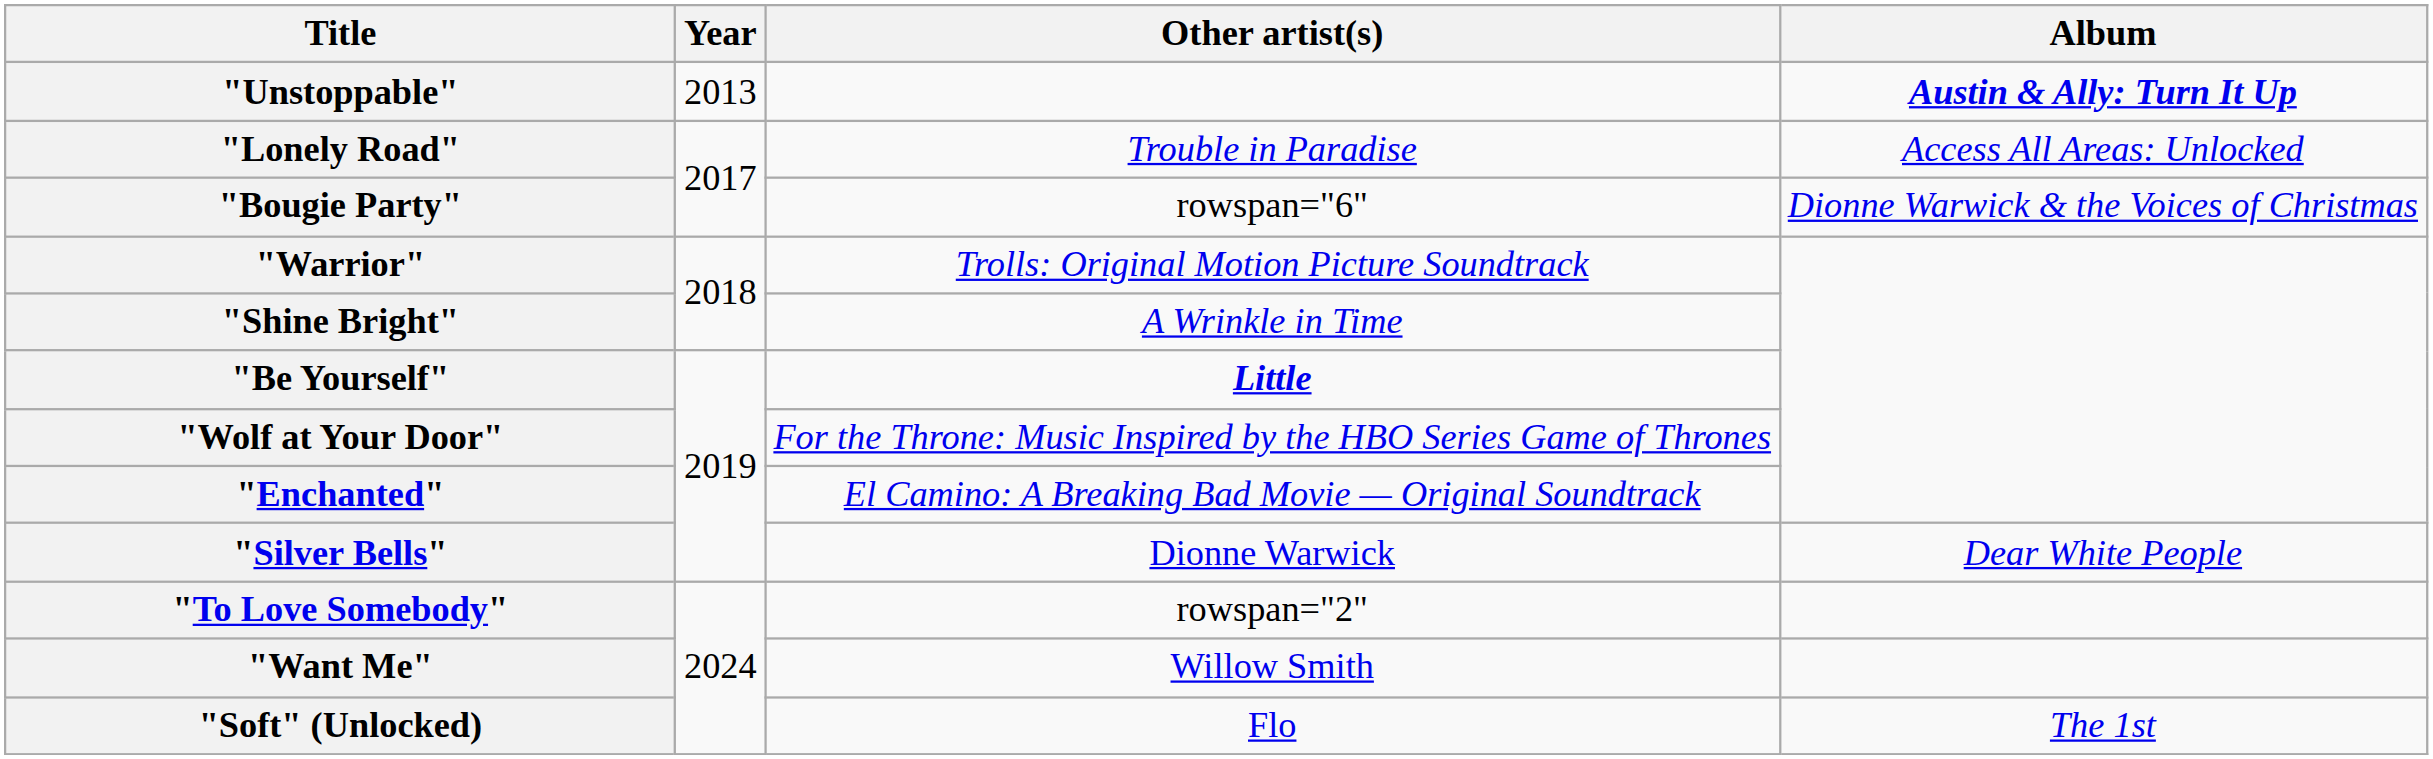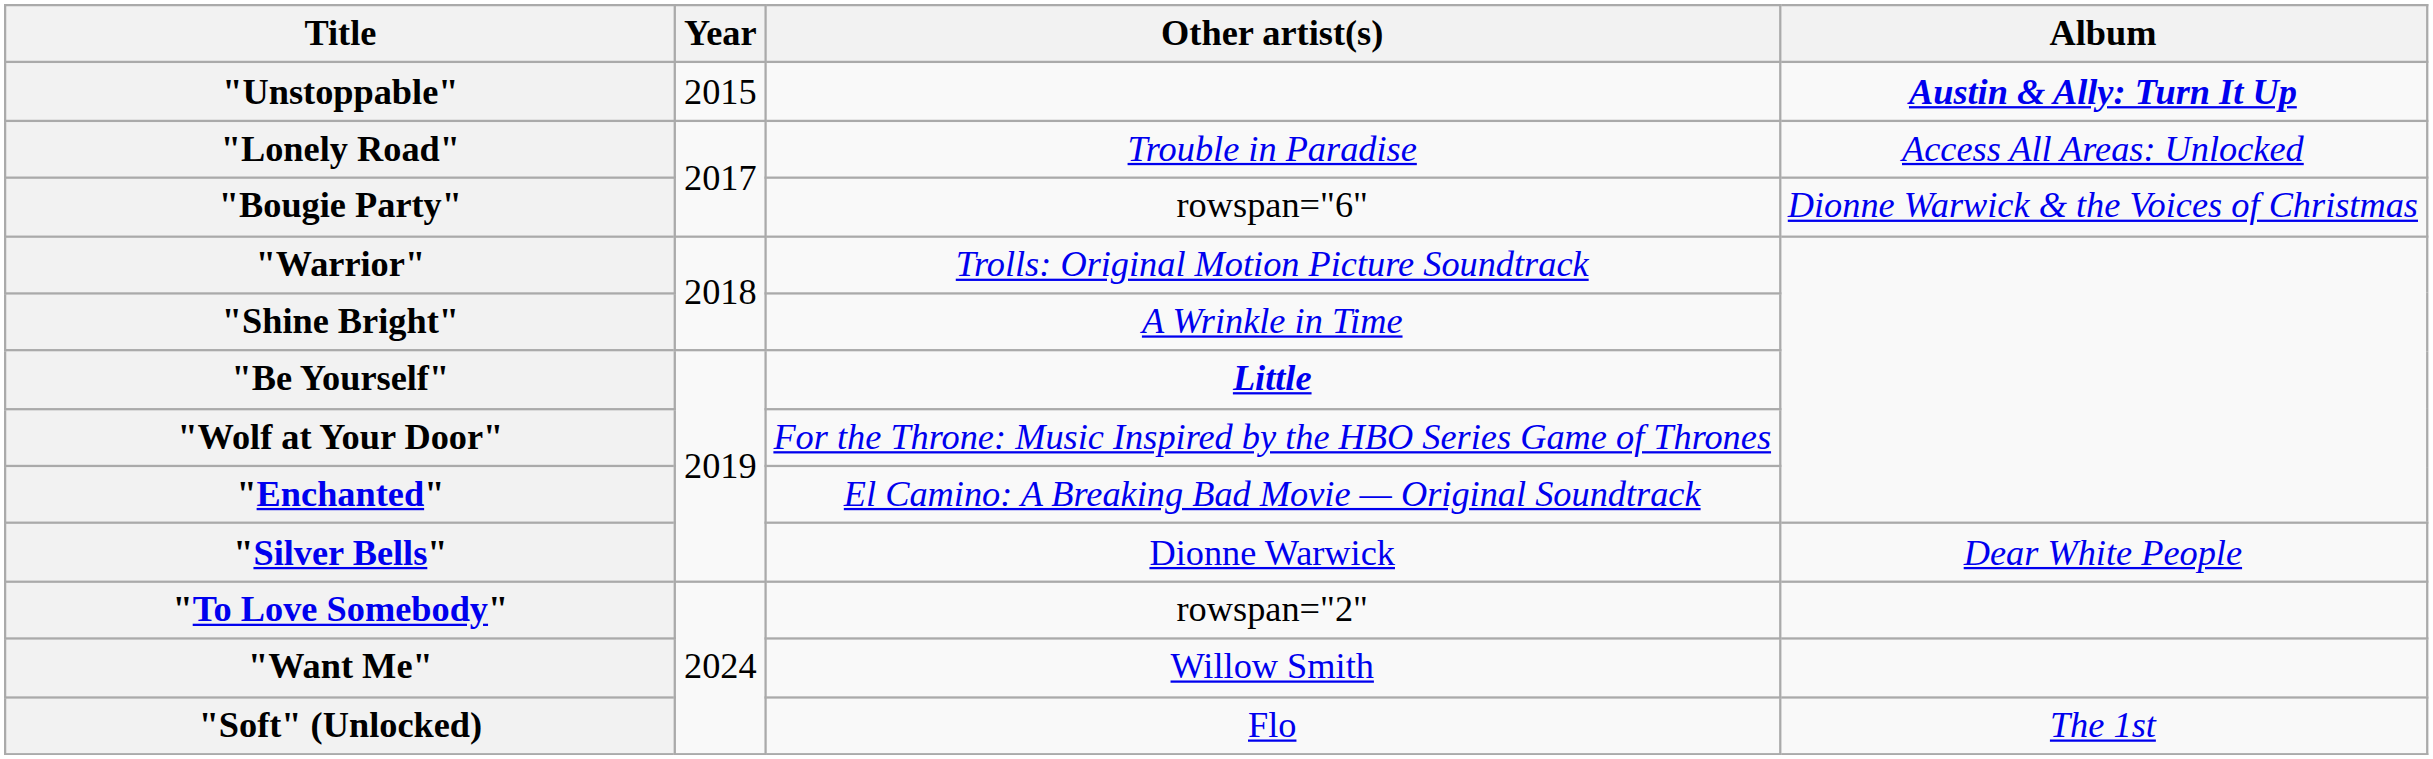(720, 90) 2013 -> (720, 90) 2015
